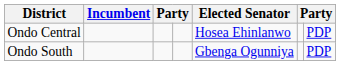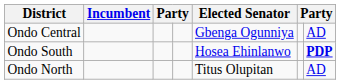(243, 32) Hosea Ehinlanwo -> (244, 32) Gbenga Ogunniya
(319, 32) PDP -> (316, 32) AD
(244, 51) Gbenga Ogunniya -> (243, 51) Hosea Ehinlanwo
(319, 51) normal -> (319, 51) bold
+ row: (40, 70)
